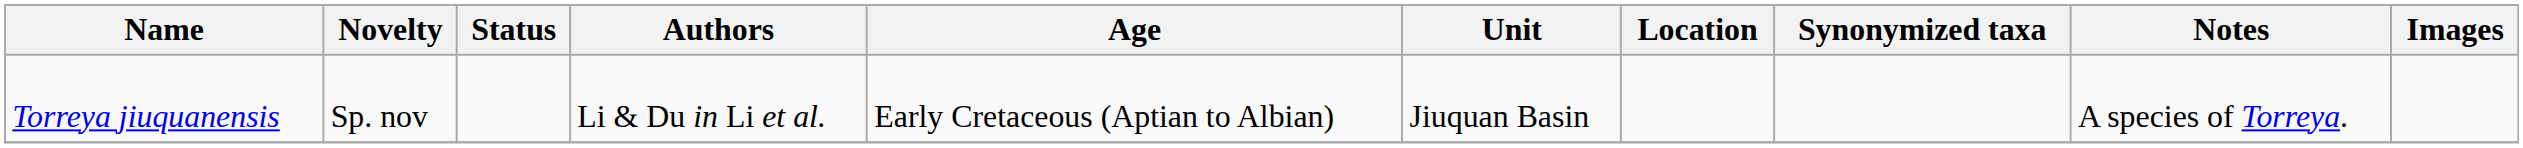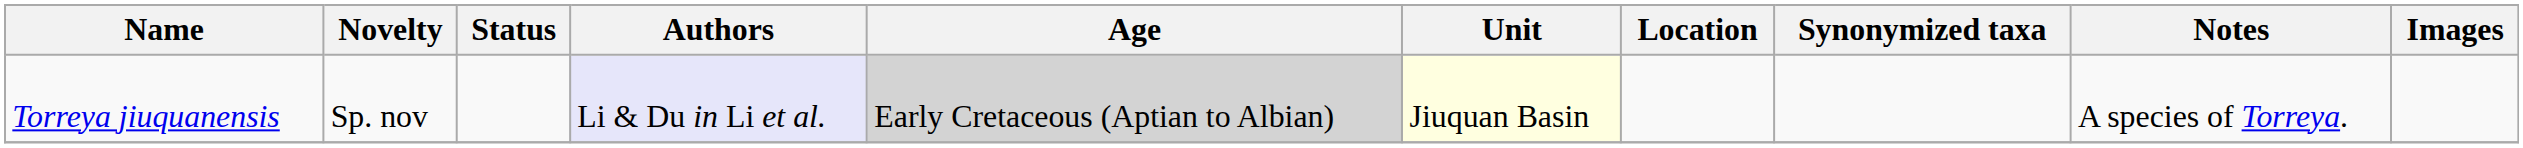(702, 116) no background -> (702, 116) lavender background
(1104, 116) no background -> (1104, 116) lightgrey background
(1499, 116) no background -> (1499, 116) lightyellow background
